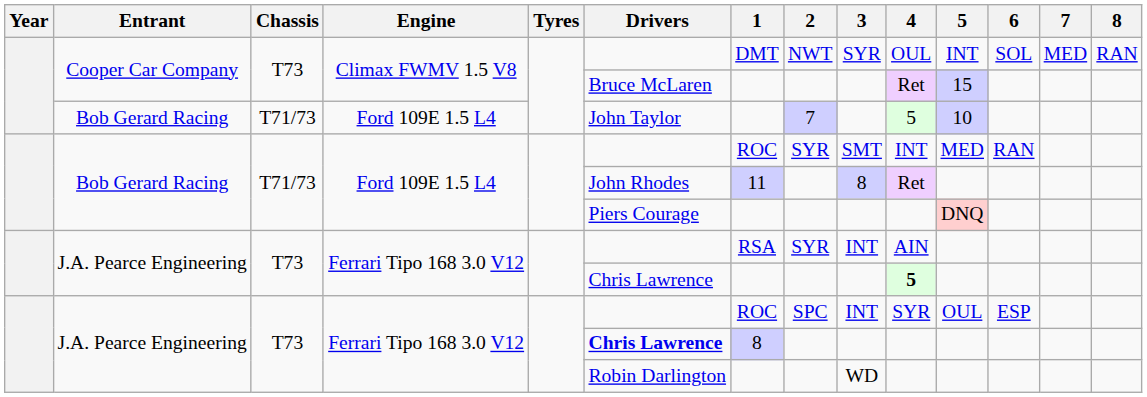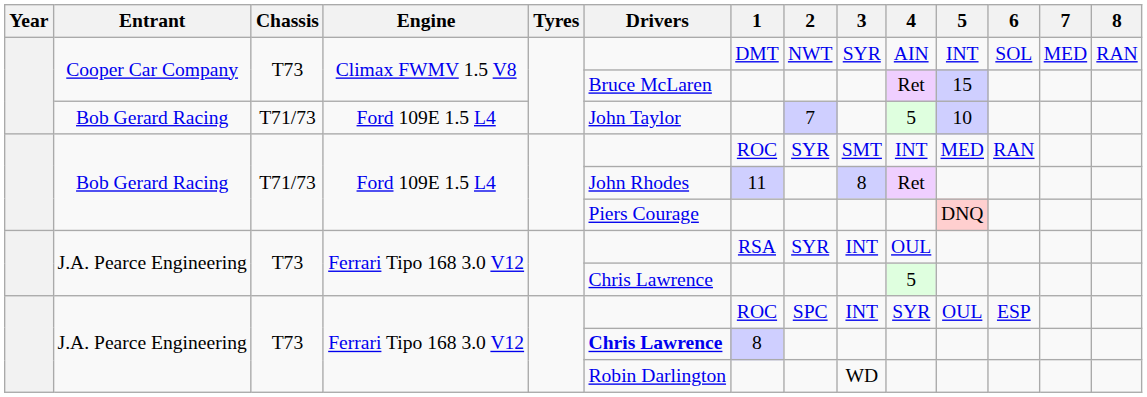(911, 53) OUL -> (911, 53) AIN
(911, 247) AIN -> (911, 247) OUL
(911, 279) bold -> (911, 279) normal
